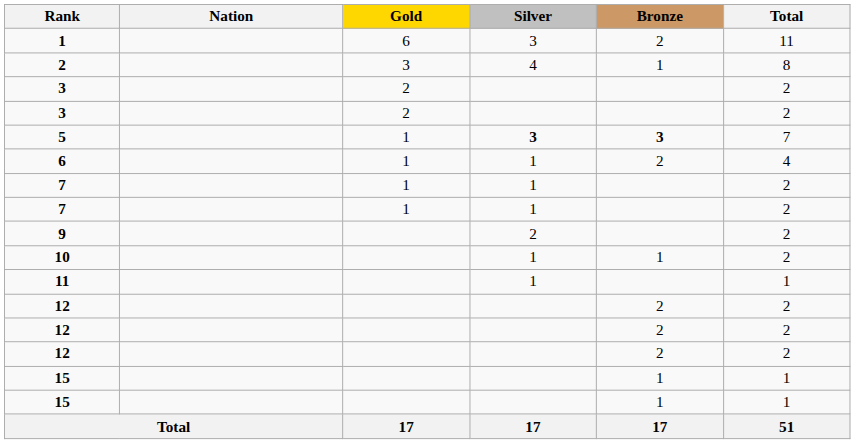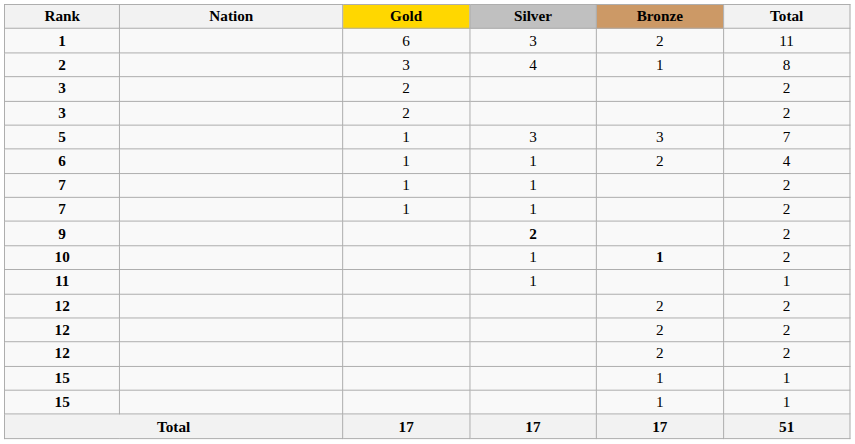(533, 137) bold -> (533, 137) normal
(660, 137) bold -> (660, 137) normal
(533, 233) normal -> (533, 233) bold
(660, 257) normal -> (660, 257) bold
